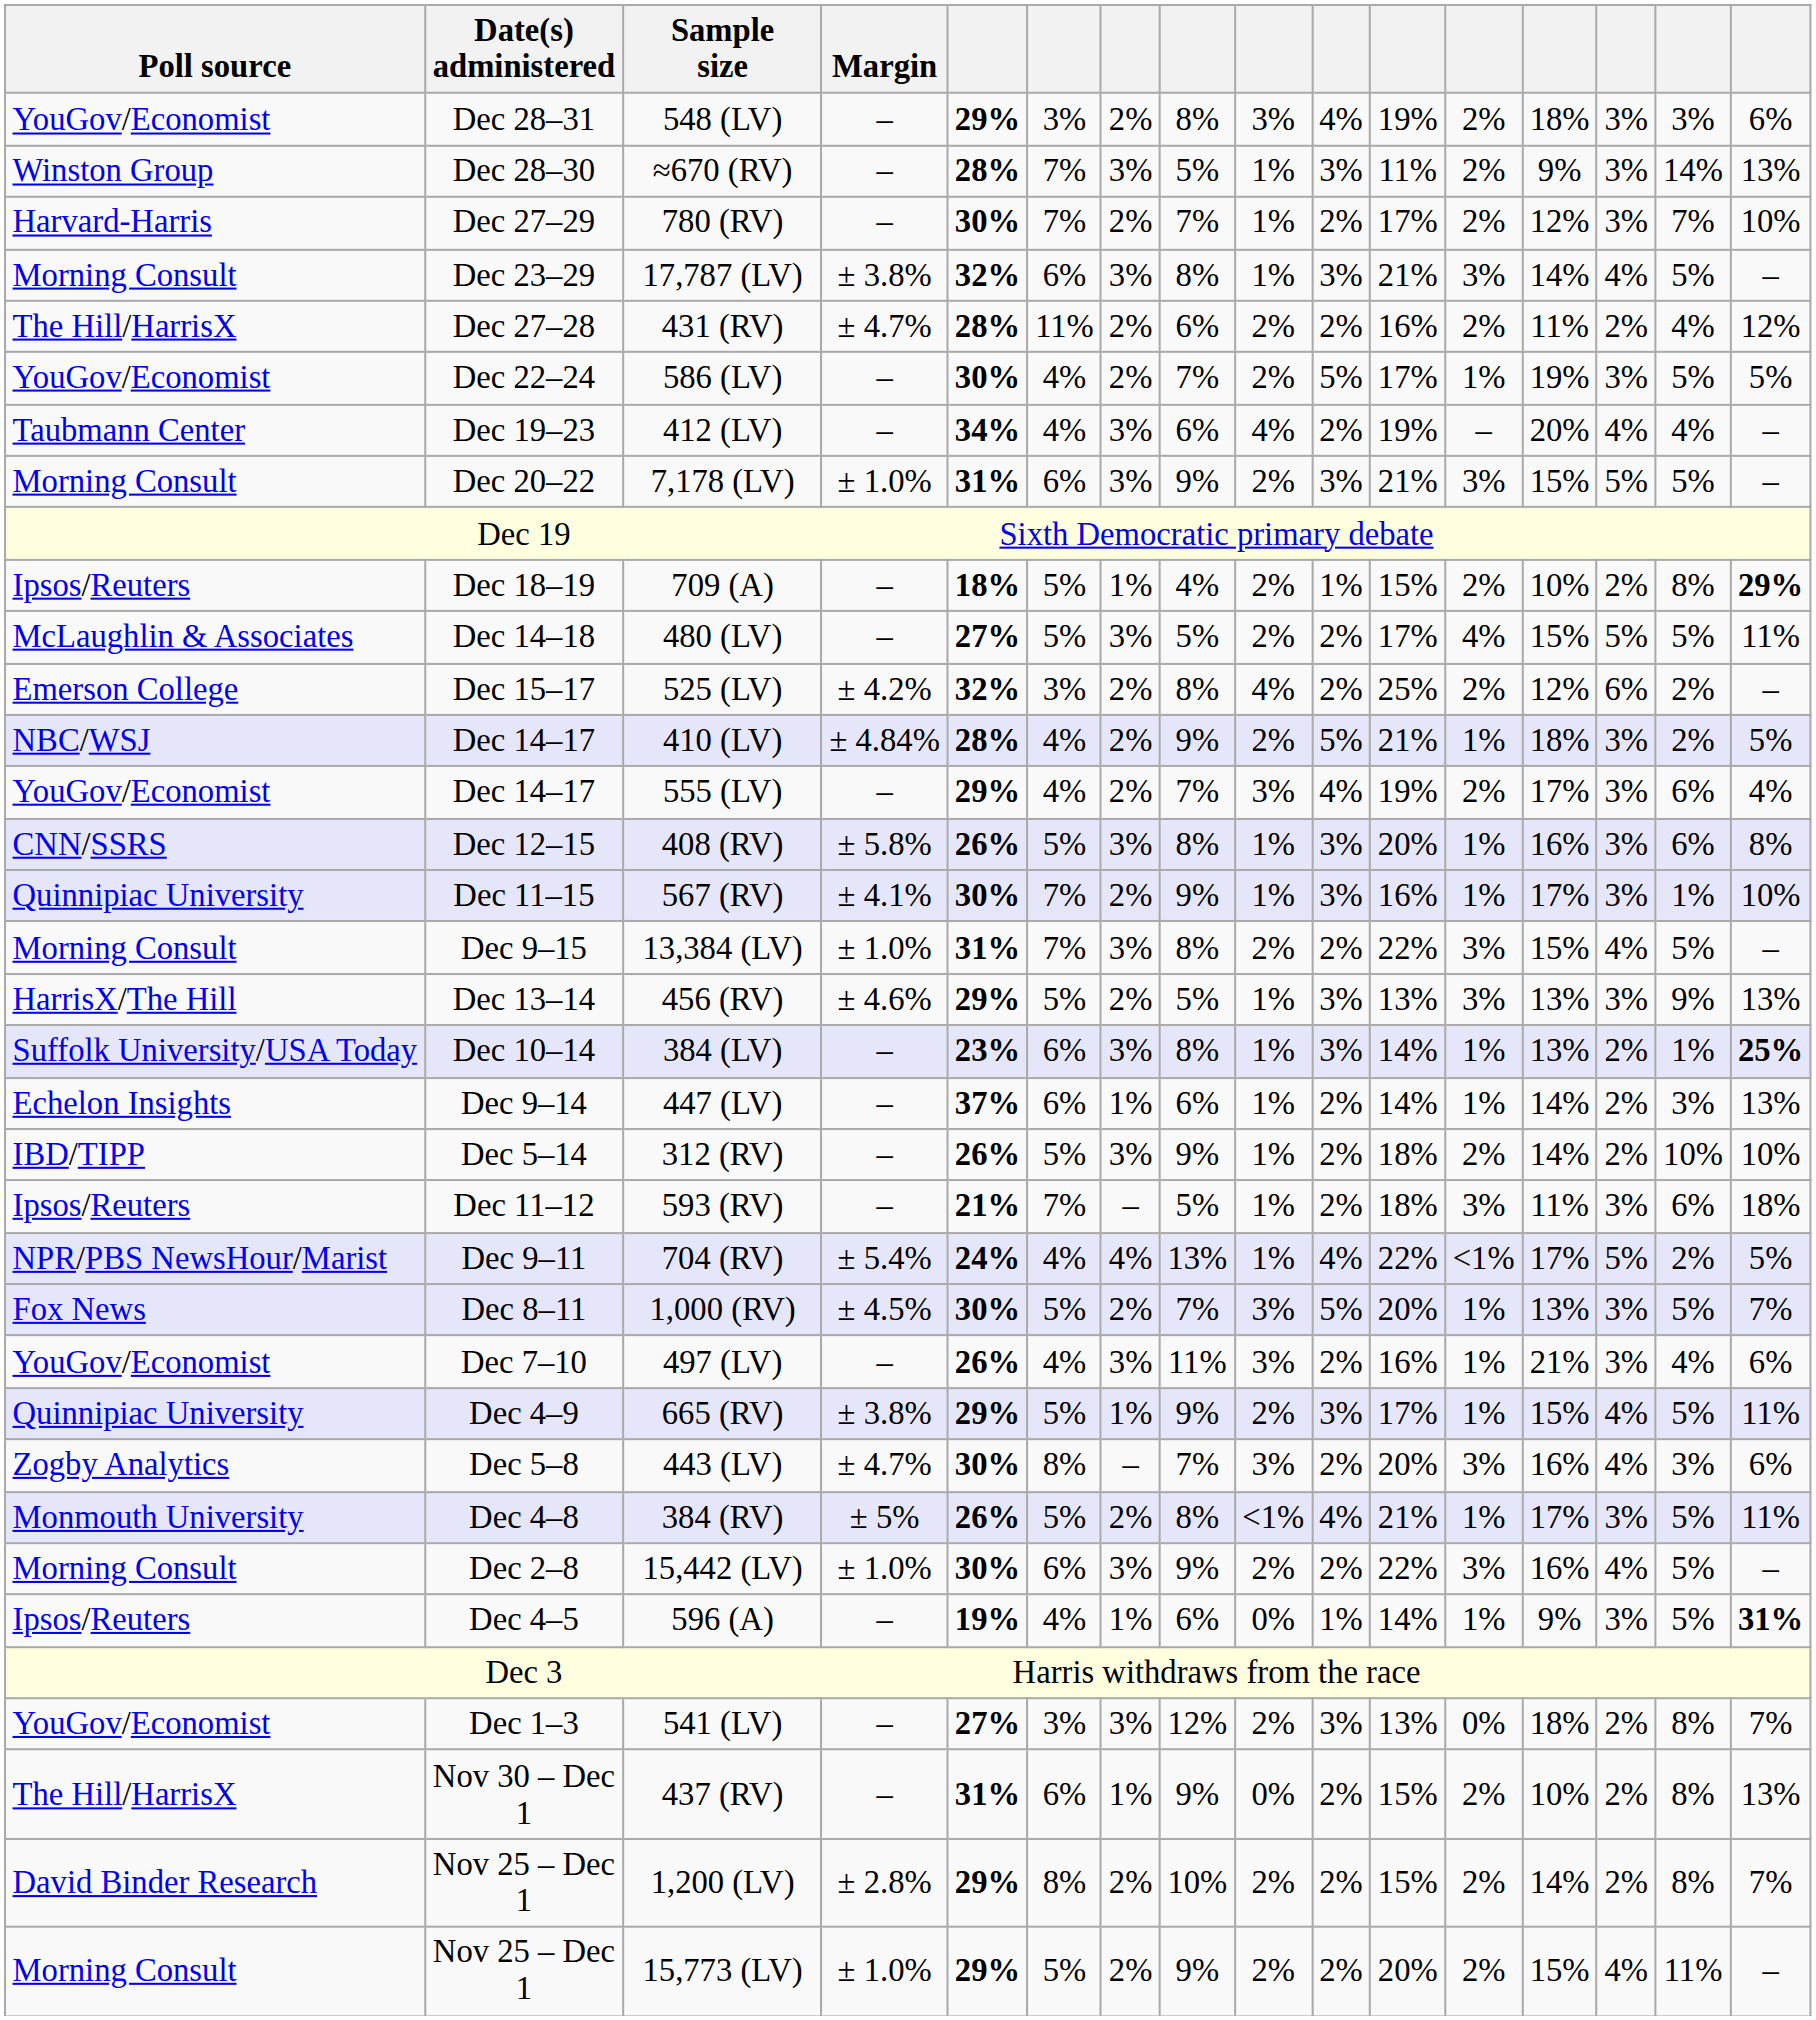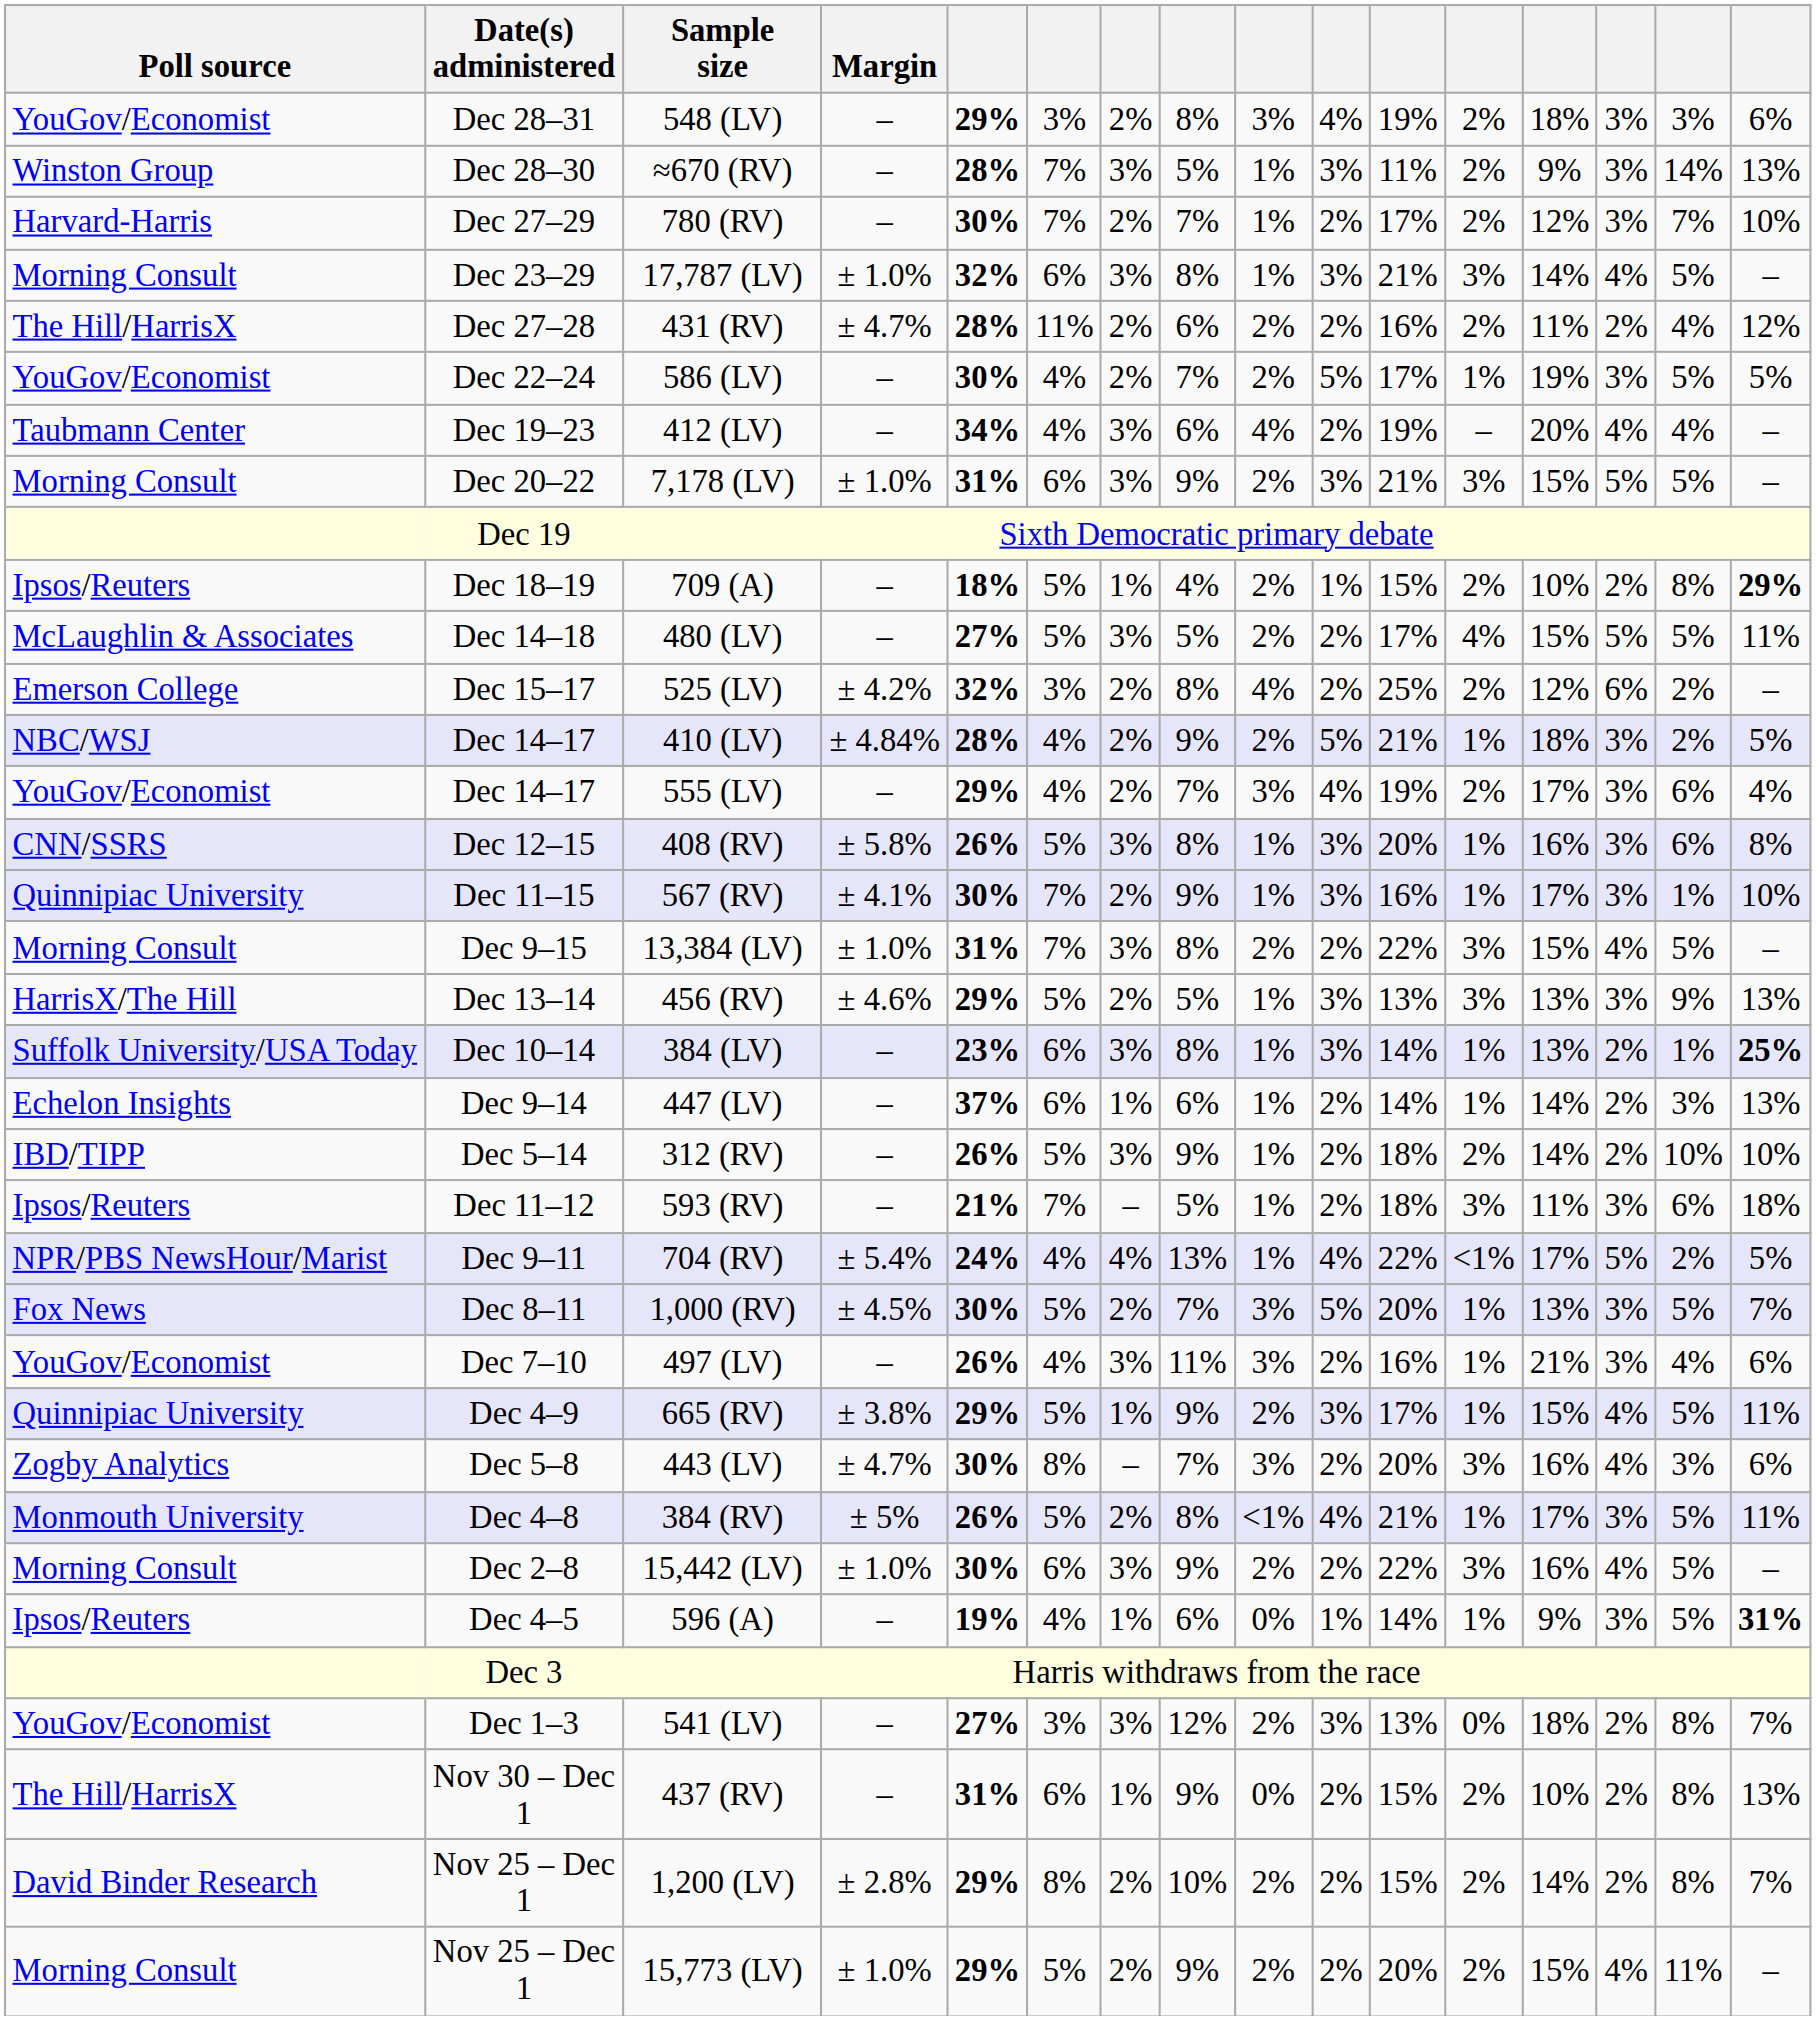(885, 274) ± 3.8% -> (885, 274) ± 1.0%
